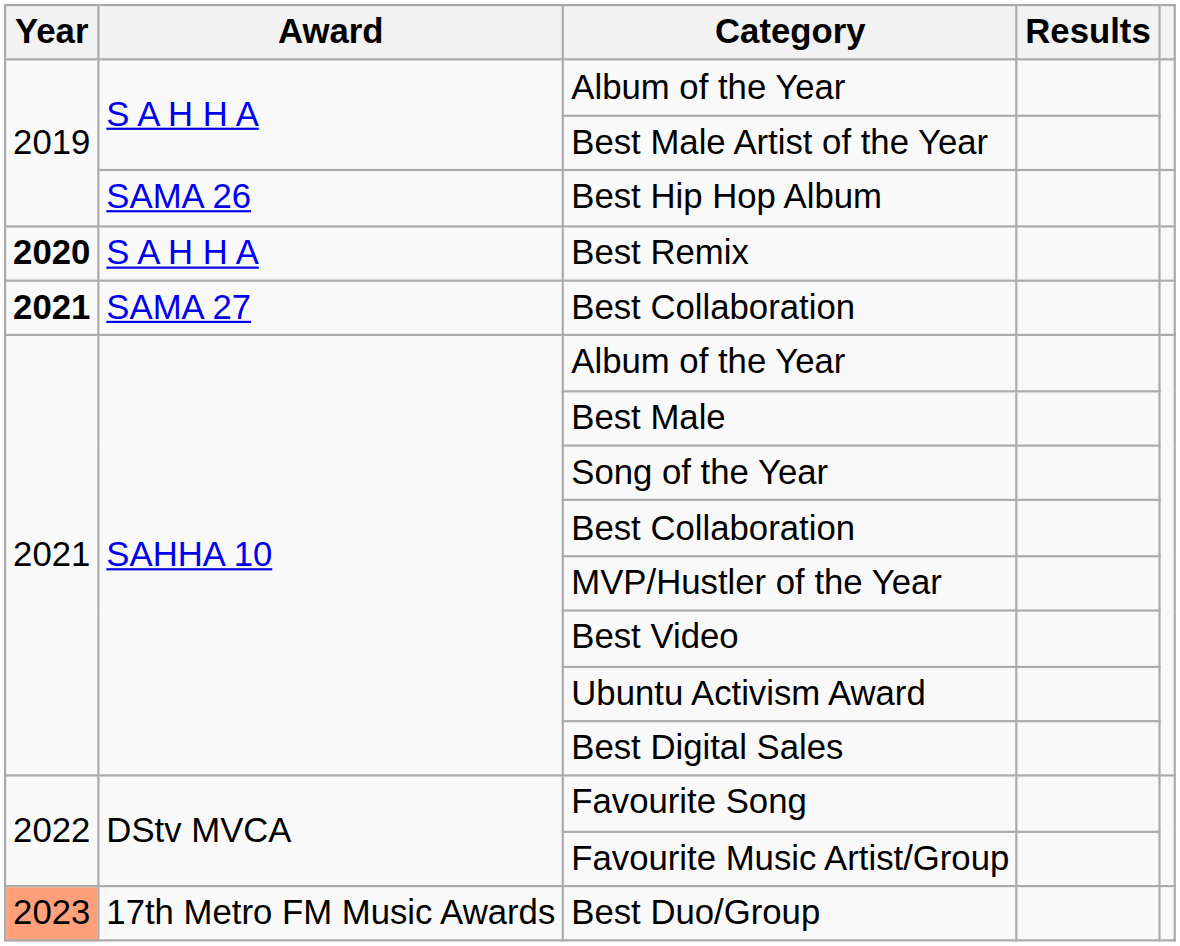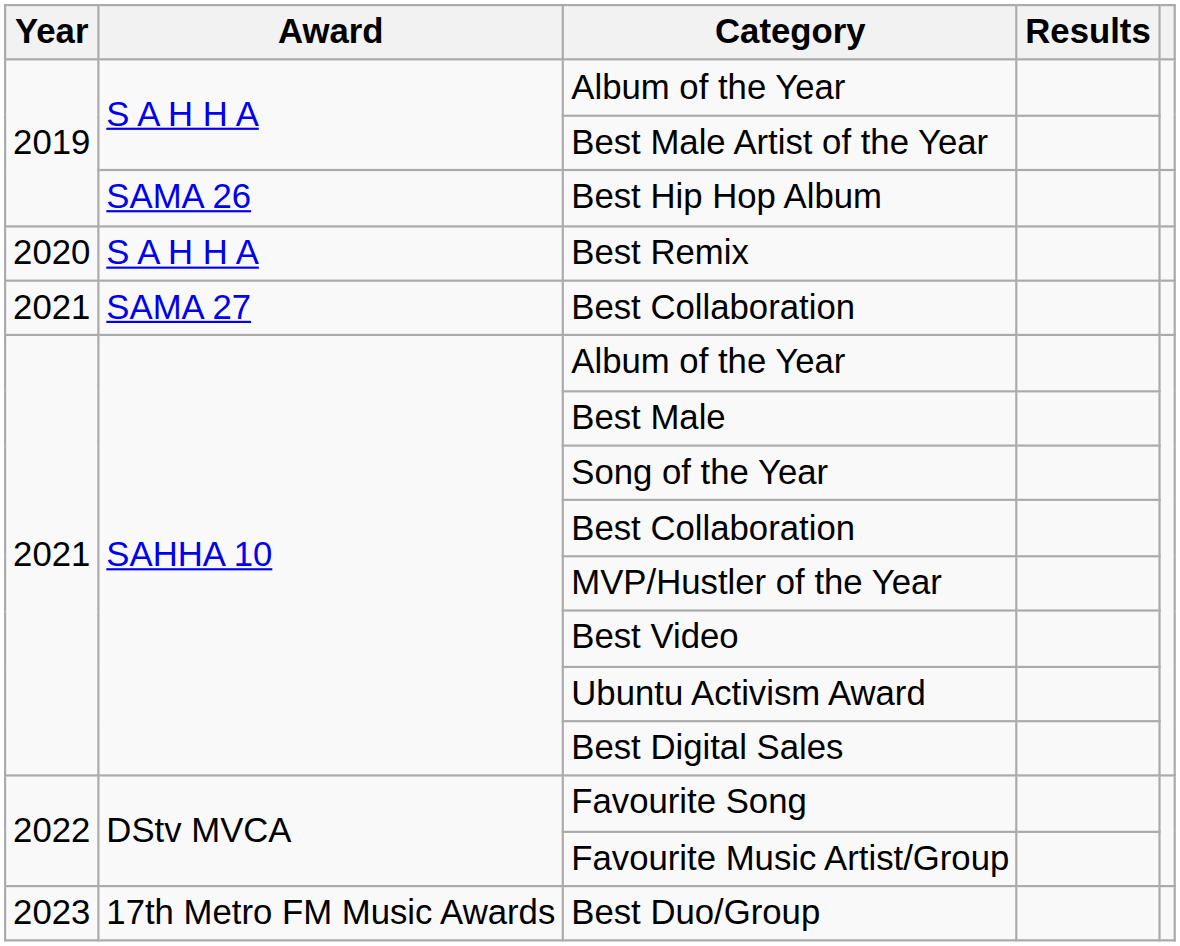(52, 252) bold -> (52, 252) normal
(52, 307) bold -> (52, 307) normal
(52, 913) lightsalmon background -> (52, 913) no background
